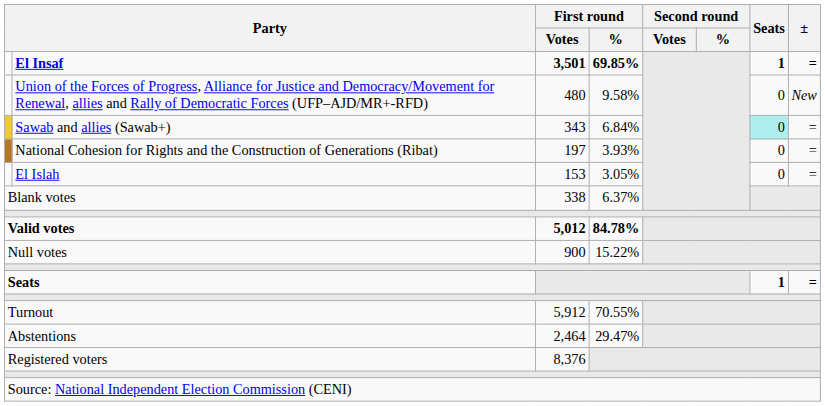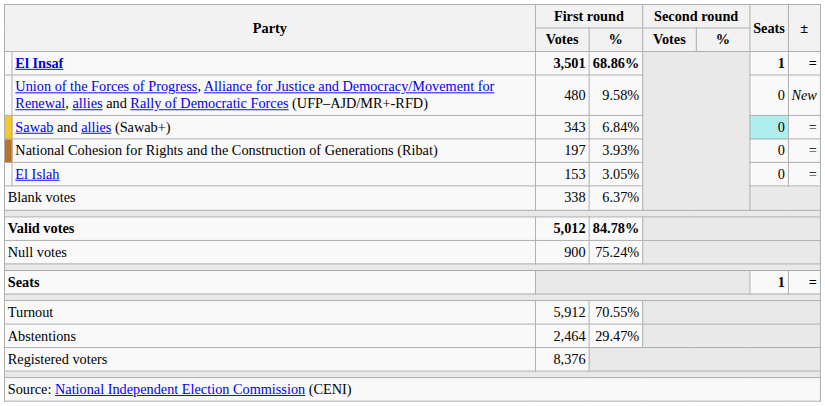(616, 63) 69.85% -> (616, 63) 68.86%
(617, 252) 15.22% -> (617, 252) 75.24%
